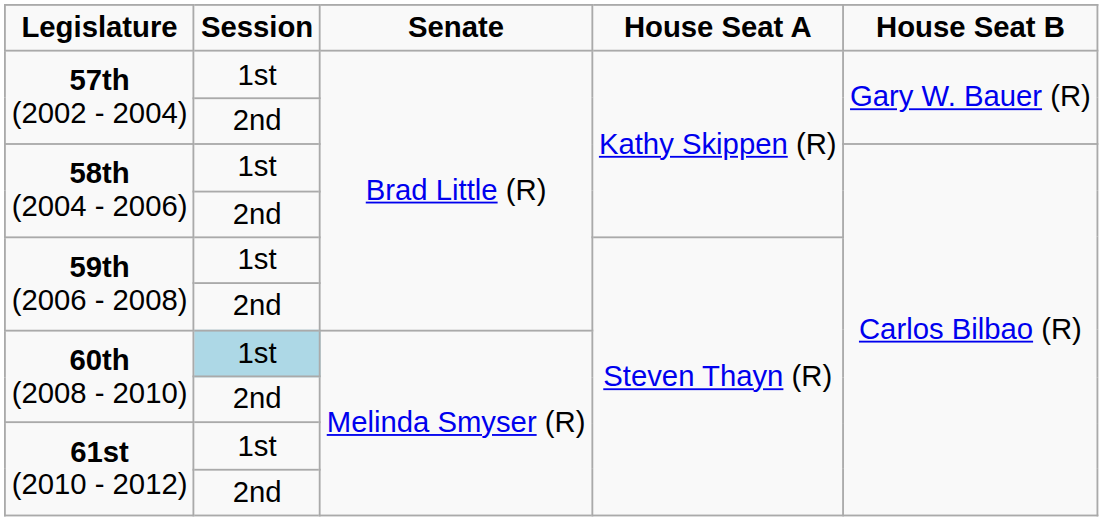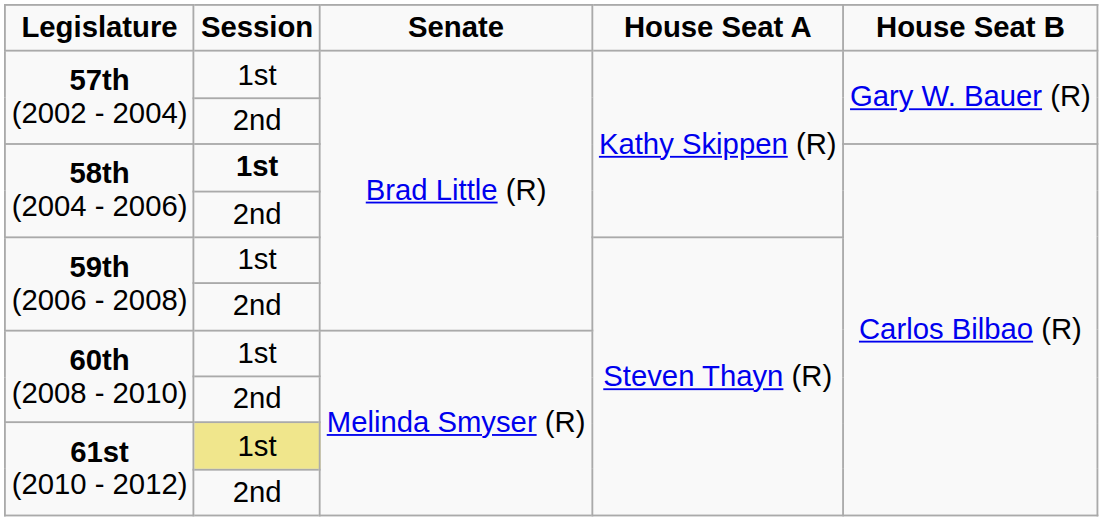(257, 167) normal -> (257, 167) bold
(257, 352) lightblue background -> (257, 352) no background
(257, 445) no background -> (257, 445) khaki background
